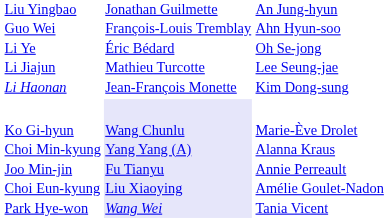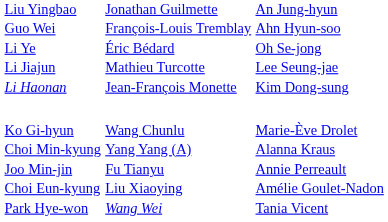(148, 169) lavender background -> (148, 169) no background
